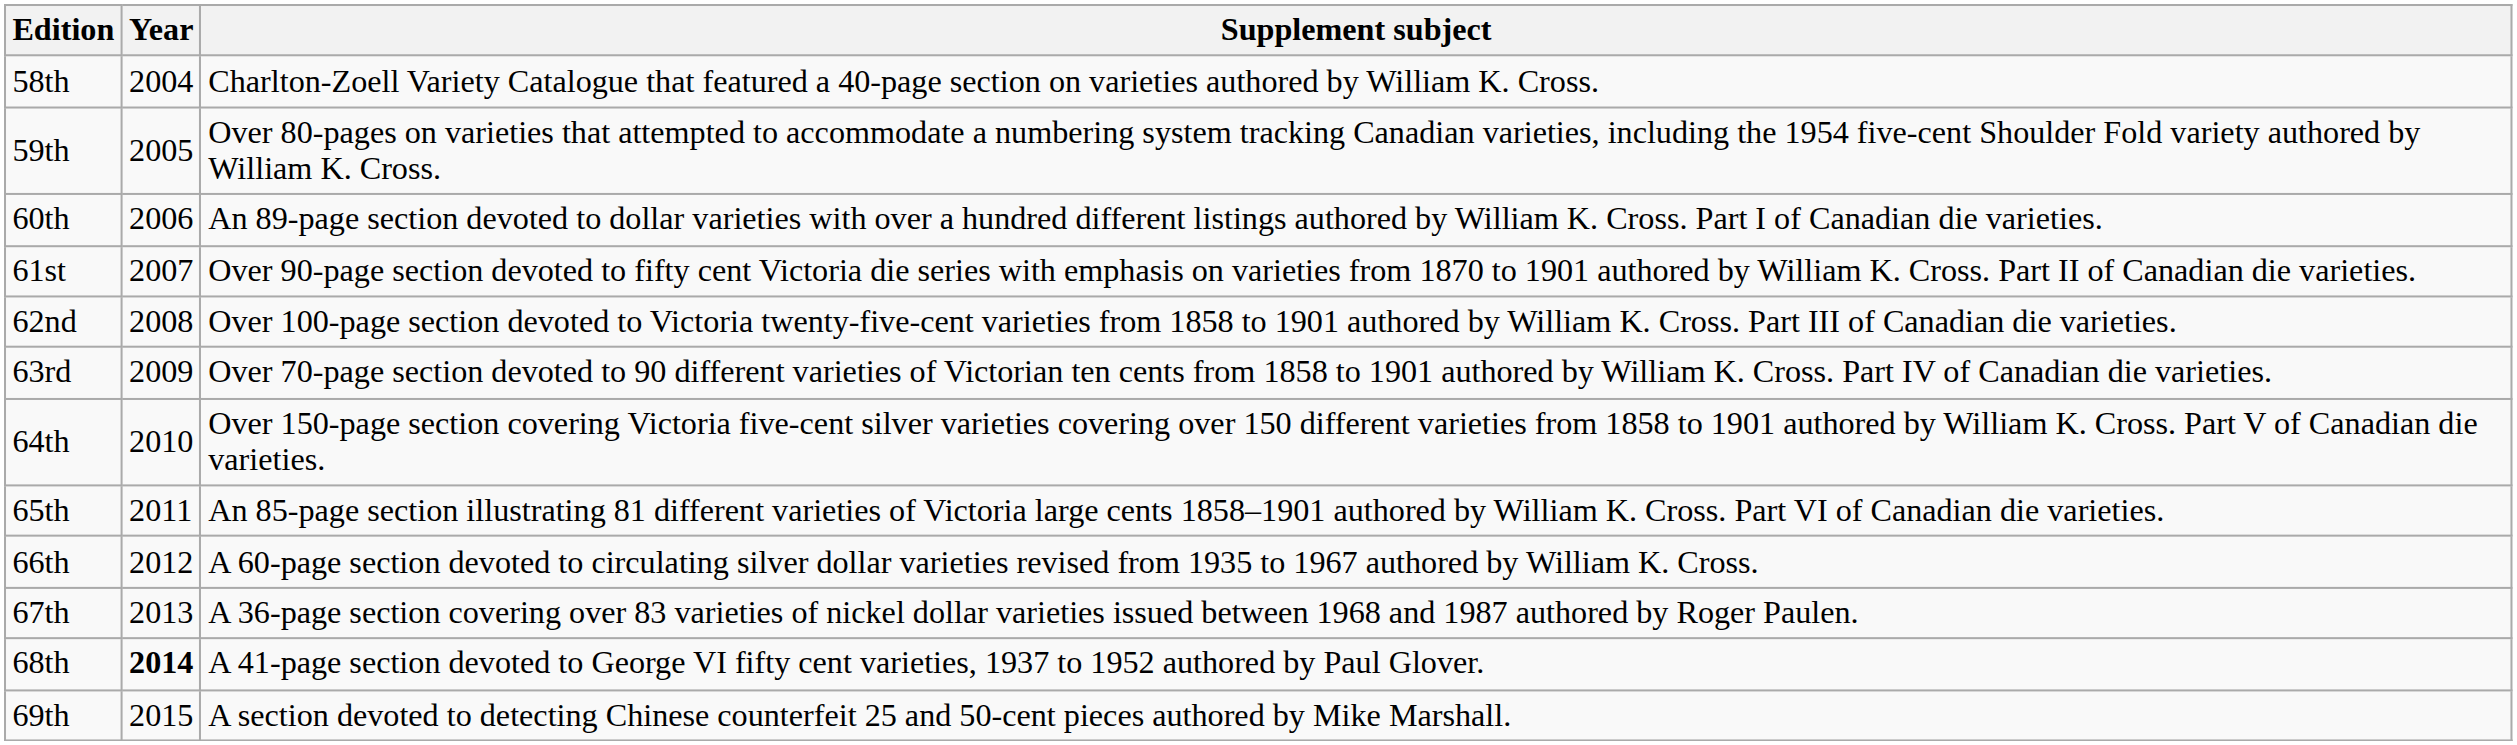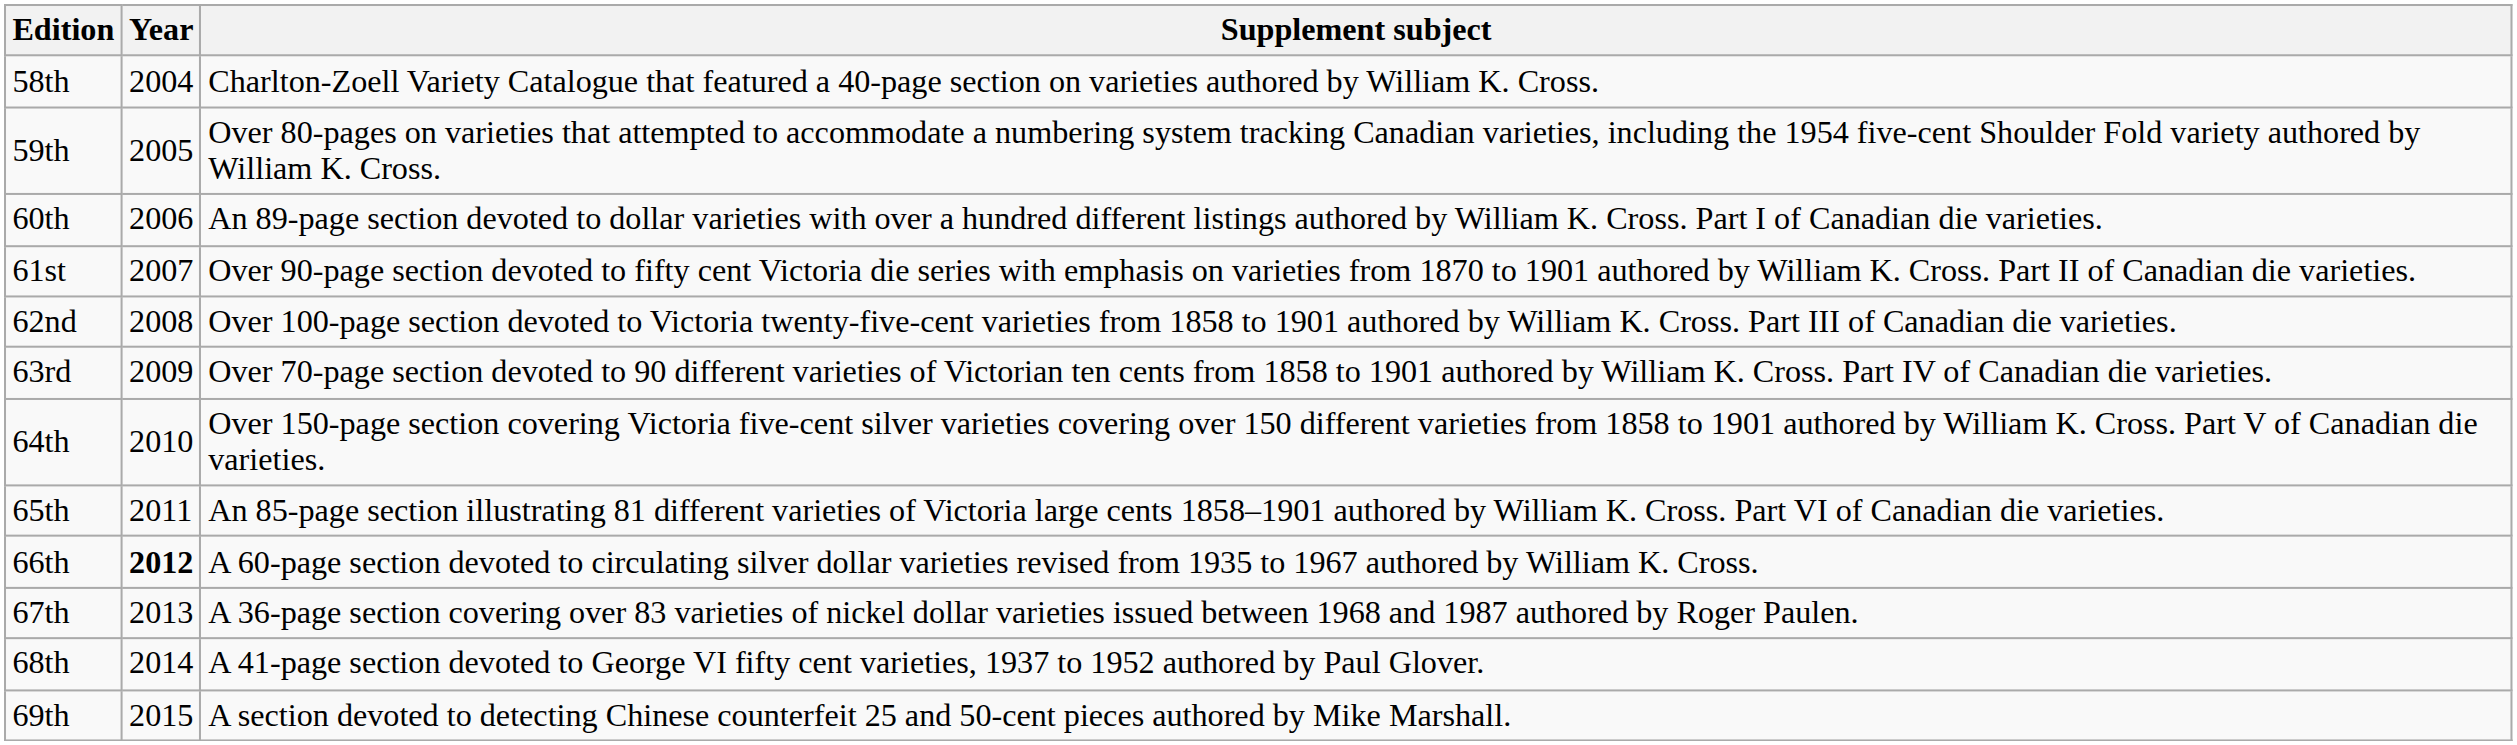(161, 561) normal -> (161, 561) bold
(161, 663) bold -> (161, 663) normal
